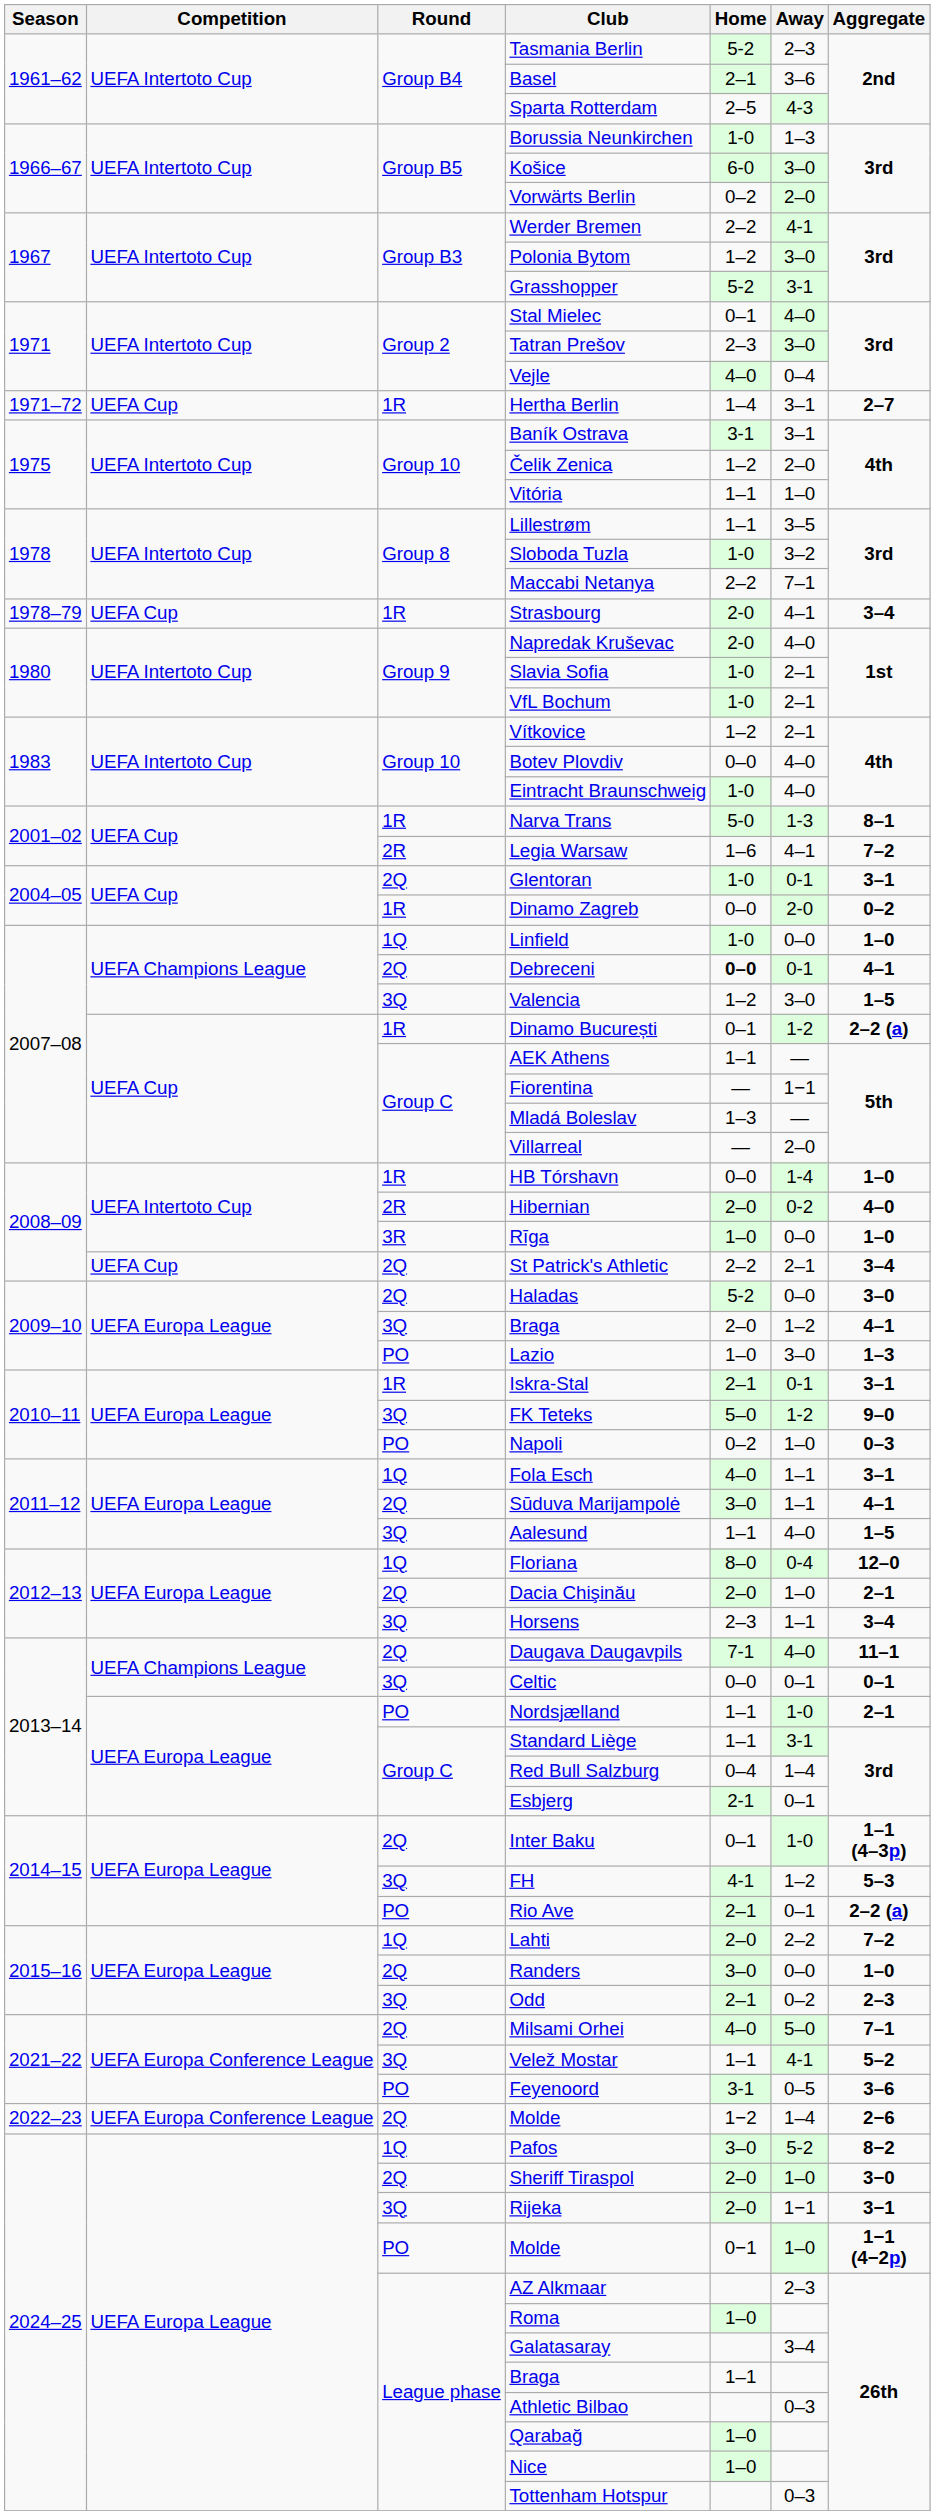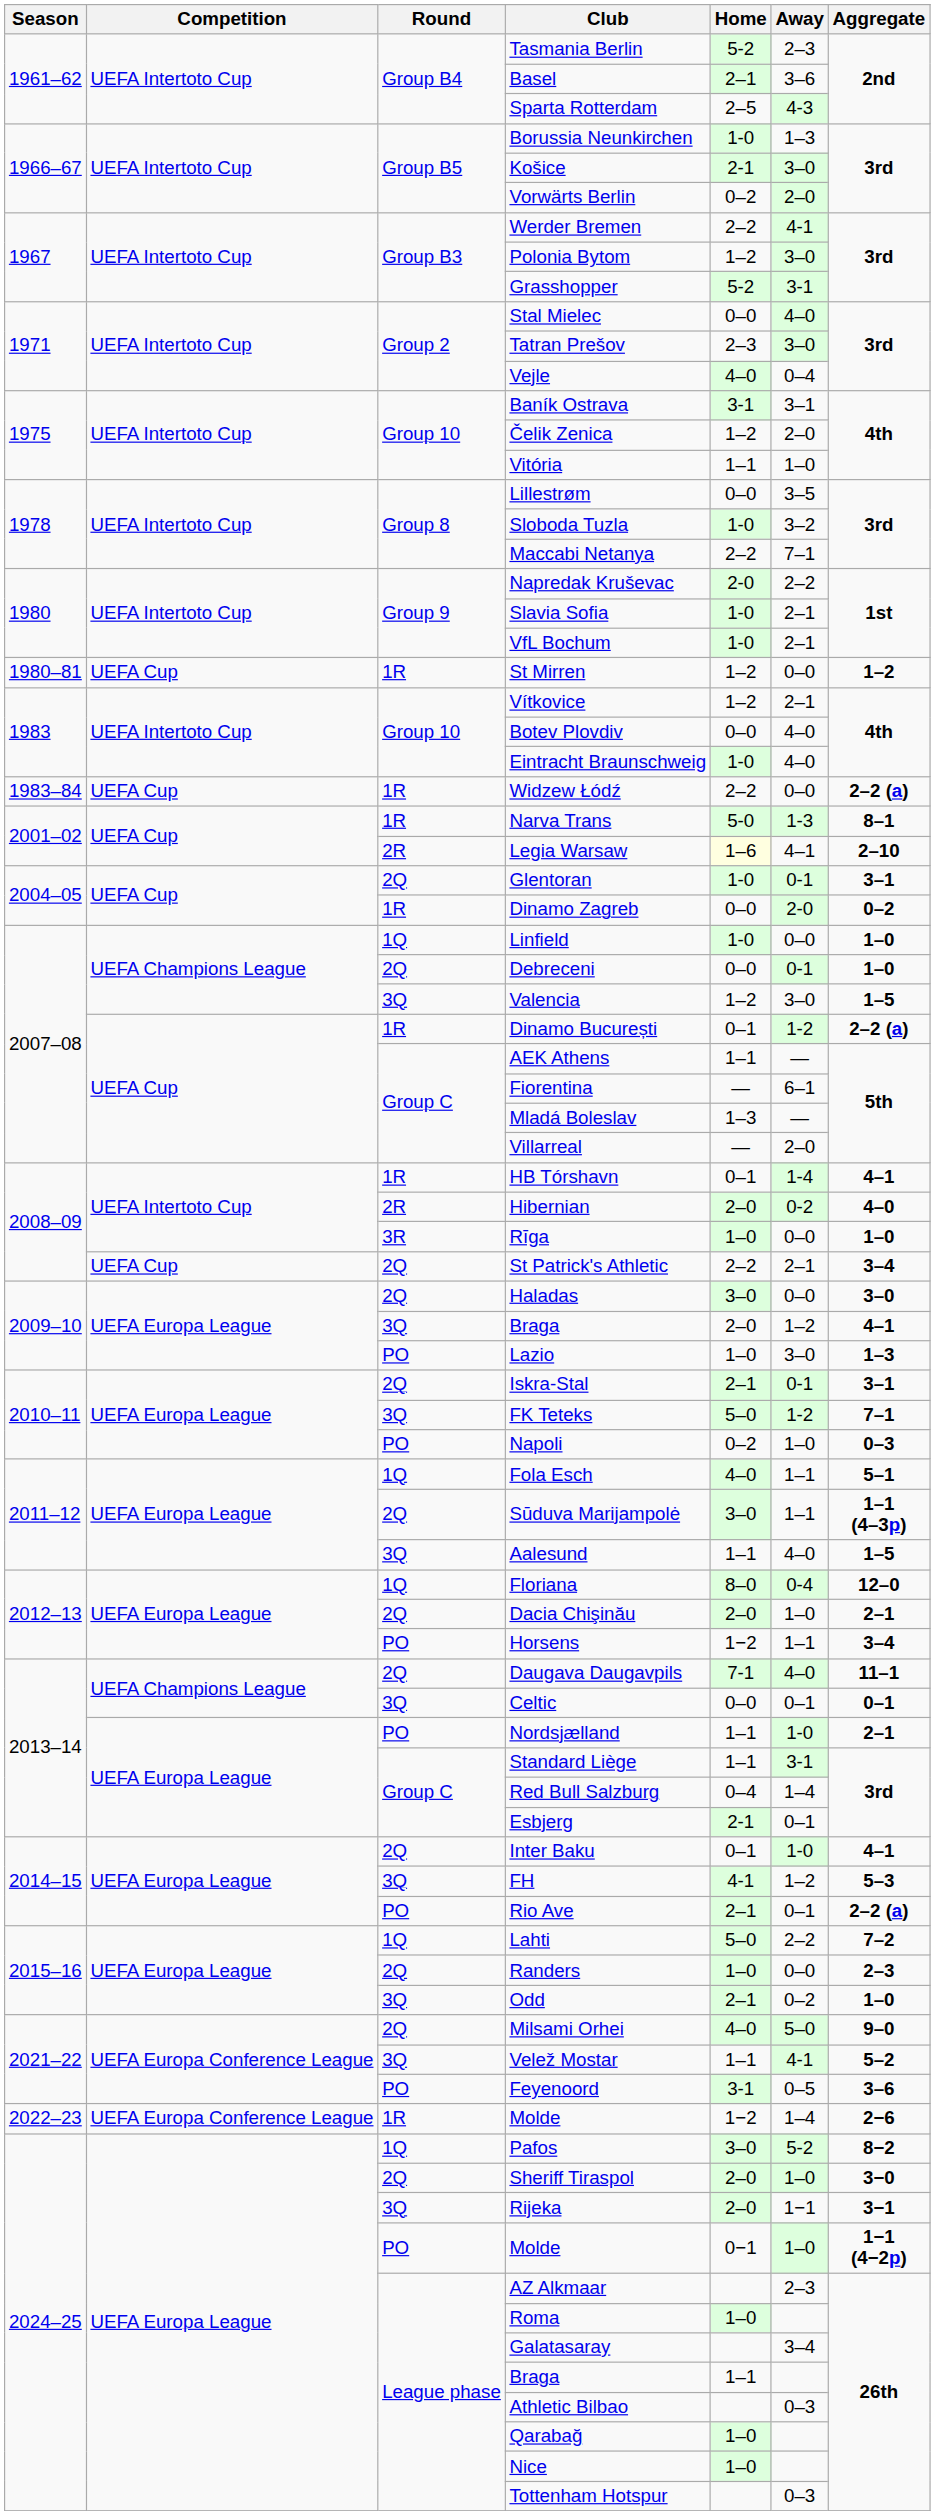(741, 167) 6-0 -> (741, 167) 2-1
(741, 316) 0–1 -> (741, 316) 0–0
- row: (45, 405)
(741, 524) 1–1 -> (741, 494) 0–0
- row: (45, 613)
(800, 642) 4–0 -> (800, 583) 2–2
+ row: (45, 672)
+ row: (45, 791)
(741, 850) no background -> (741, 850) lightyellow background
(879, 850) 7–2 -> (879, 850) 2–10
(741, 969) bold -> (741, 969) normal
(879, 969) 4–1 -> (879, 969) 1–0
(800, 1088) 1−1 -> (800, 1088) 6–1
(741, 1177) 0–0 -> (741, 1177) 0–1
(879, 1177) 1–0 -> (879, 1177) 4–1
(741, 1295) 5-2 -> (741, 1295) 3–0
(394, 1385) 1R -> (395, 1385) 2Q
(879, 1414) 9–0 -> (879, 1414) 7–1
(879, 1474) 3–1 -> (879, 1474) 5–1
(879, 1503) 4–1 -> (879, 1514) 1–1 (4–3p)
(395, 1622) 3Q -> (396, 1643) PO
(741, 1622) 2–3 -> (741, 1643) 1−2
(879, 1840) 1–1 (4–3p) -> (879, 1851) 4–1
(741, 1940) 2–0 -> (741, 1940) 5–0
(741, 1970) 3–0 -> (741, 1970) 1–0
(879, 1970) 1–0 -> (879, 1970) 2–3
(879, 1999) 2–3 -> (879, 1999) 1–0
(879, 2029) 7–1 -> (879, 2029) 9–0
(395, 2118) 2Q -> (394, 2118) 1R
